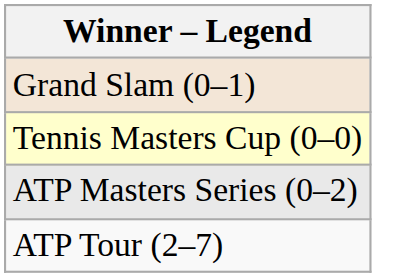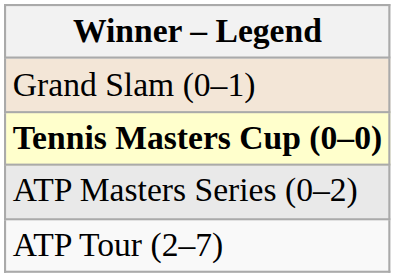(188, 137) normal -> (197, 137) bold
